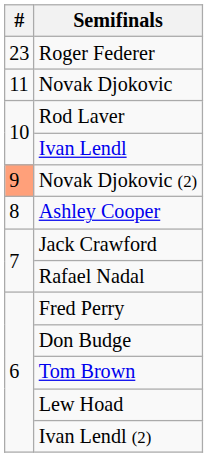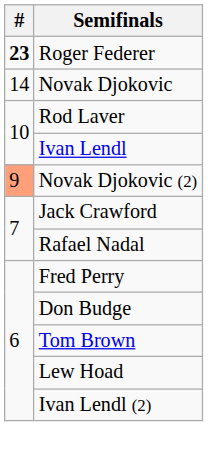(19, 52) normal -> (19, 52) bold
(19, 84) 11 -> (19, 84) 14
- row: (99, 212)
